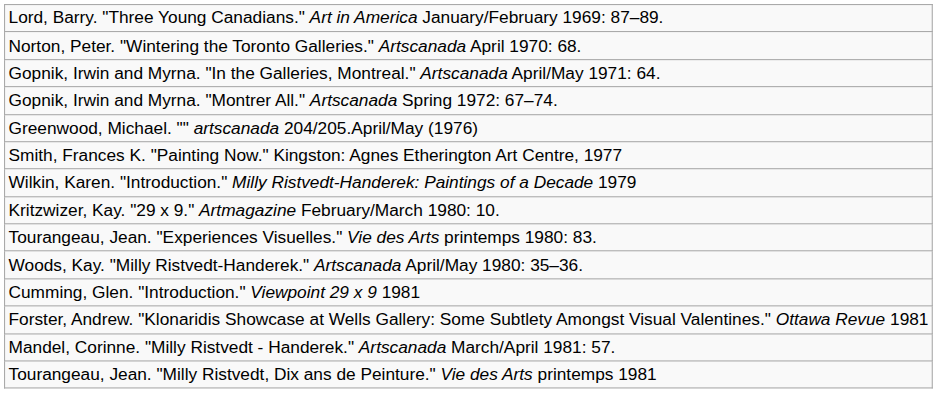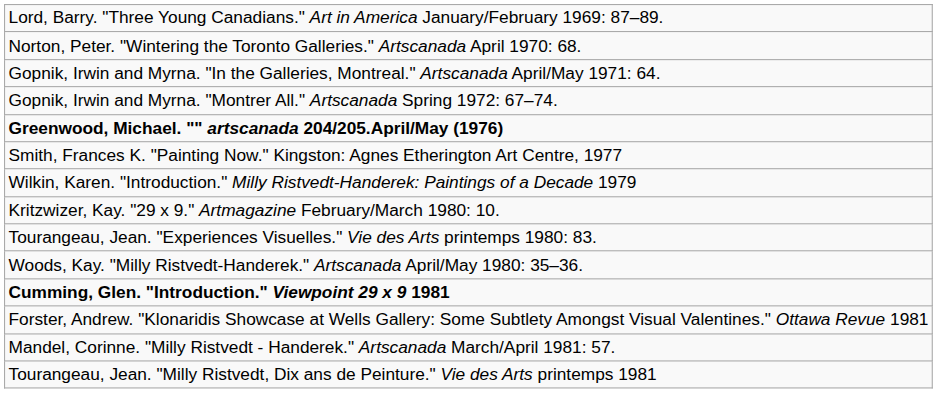(243, 127) normal -> (256, 127) bold
(214, 292) normal -> (229, 292) bold
